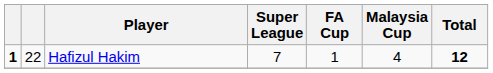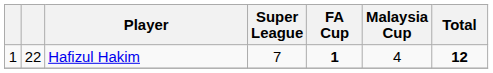(13, 57) bold -> (13, 57) normal
(335, 57) normal -> (335, 57) bold
